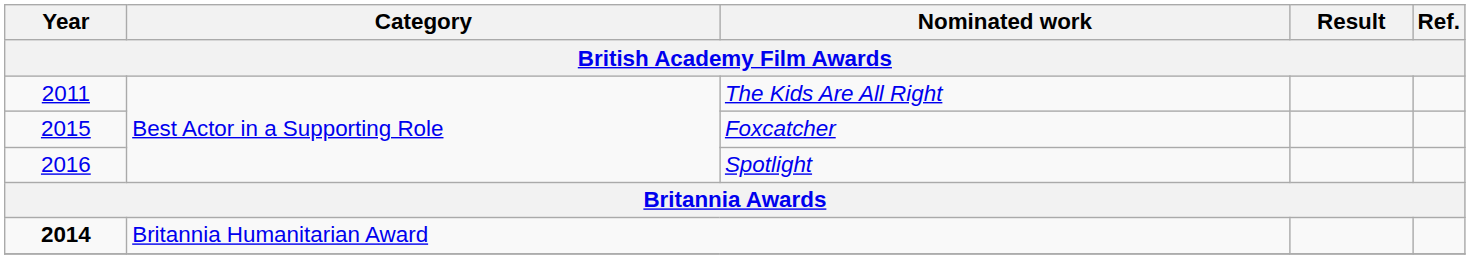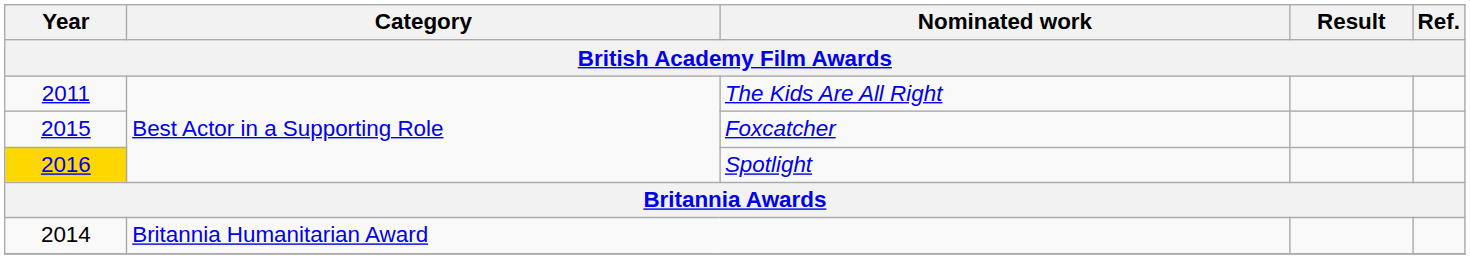(66, 164) no background -> (66, 164) gold background
(66, 235) bold -> (66, 235) normal
